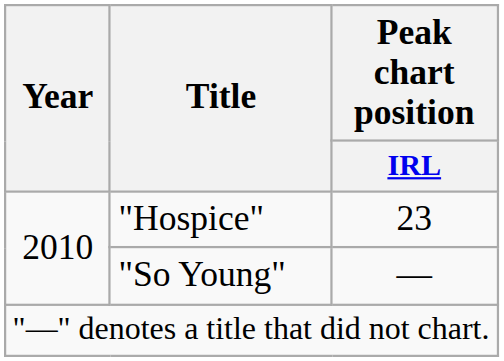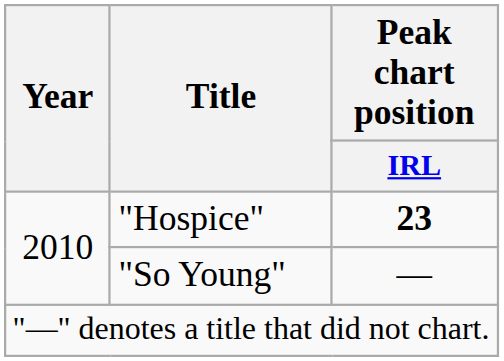(414, 218) normal -> (414, 218) bold
